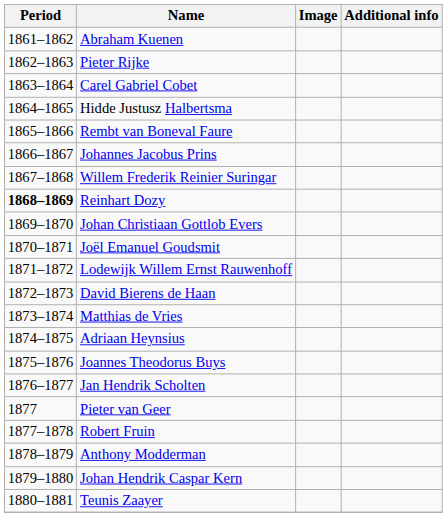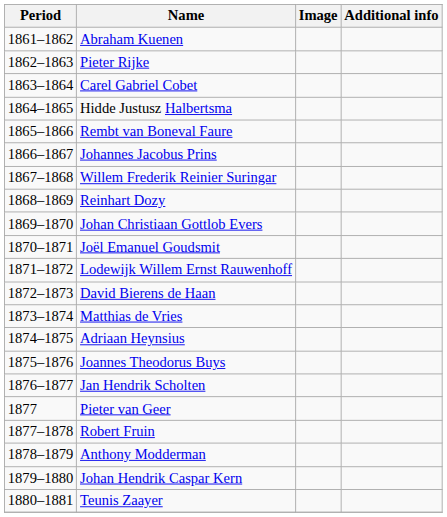(41, 200) bold -> (41, 200) normal
